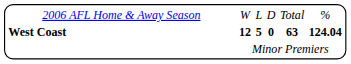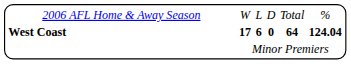(245, 32) 12 -> (245, 32) 17
(259, 32) 5 -> (259, 32) 6
(292, 32) 63 -> (292, 32) 64
